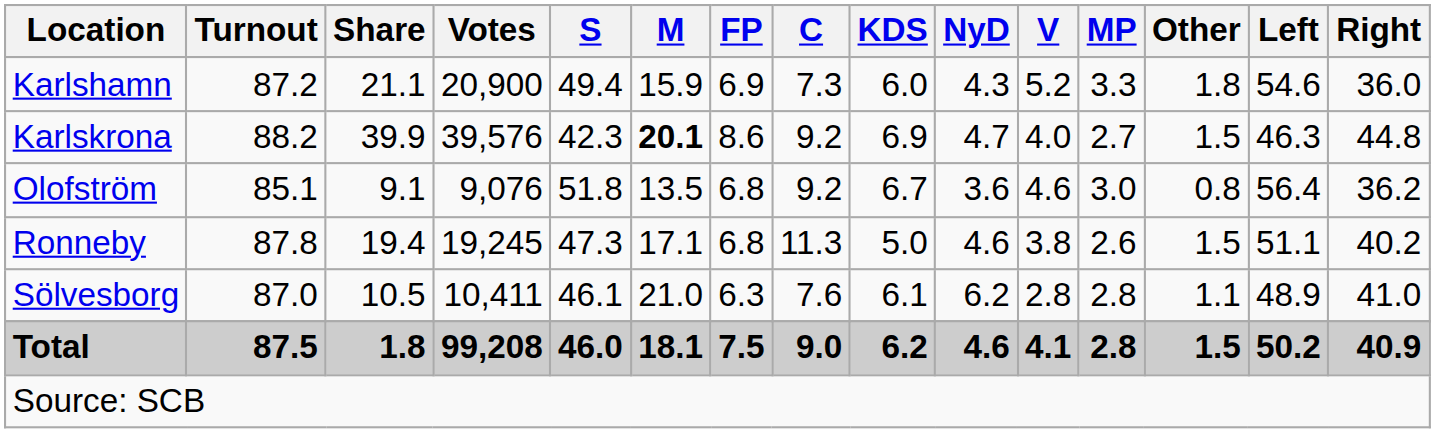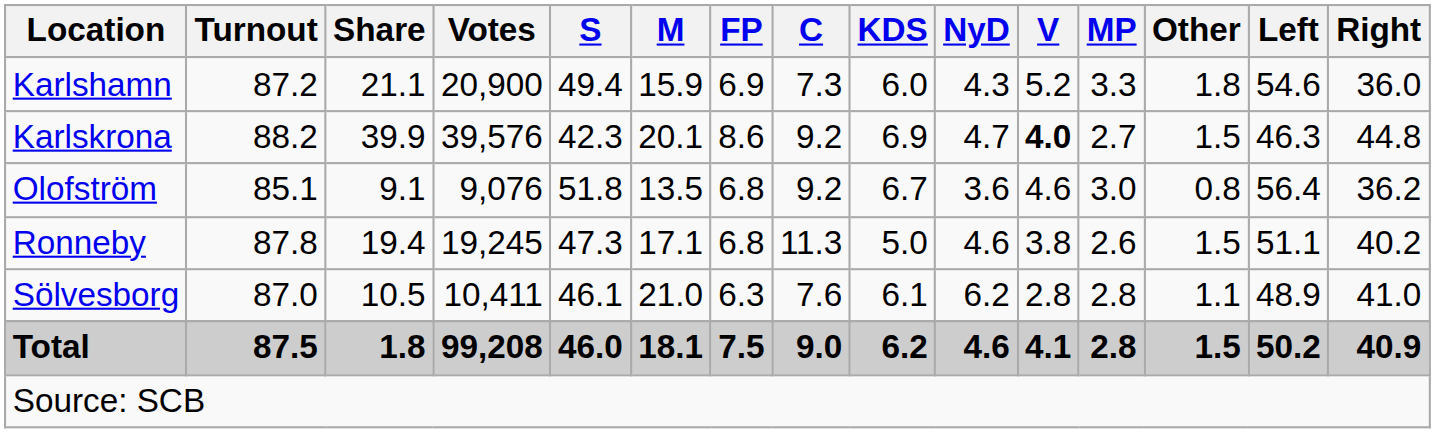(671, 136) bold -> (671, 136) normal
(1048, 136) normal -> (1048, 136) bold
